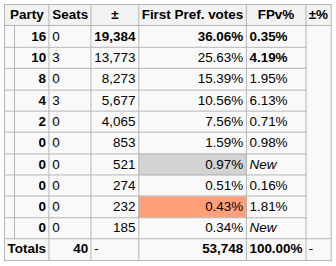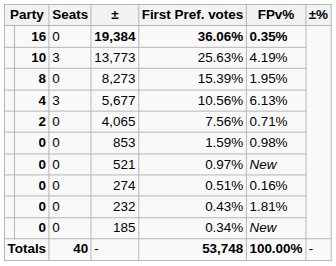(269, 57) bold -> (269, 57) normal
(224, 164) lightgrey background -> (224, 164) no background
(224, 206) lightsalmon background -> (224, 206) no background
